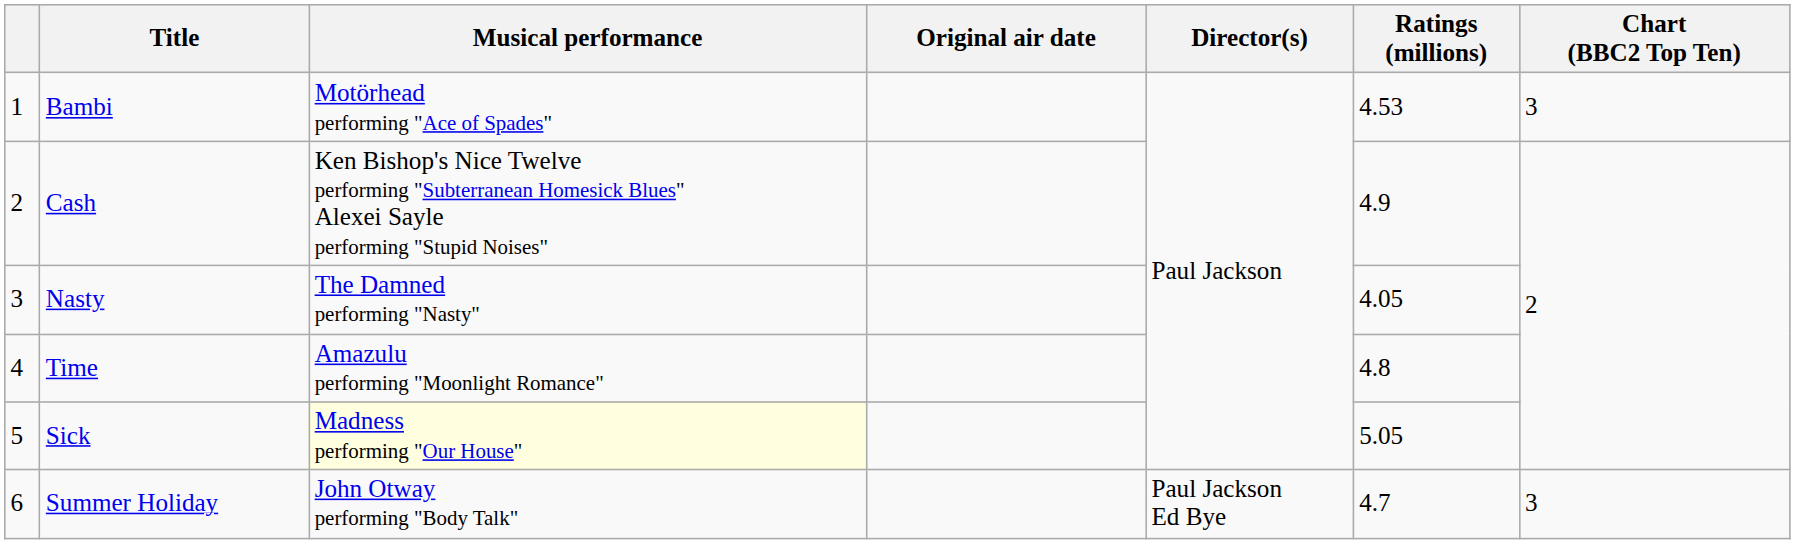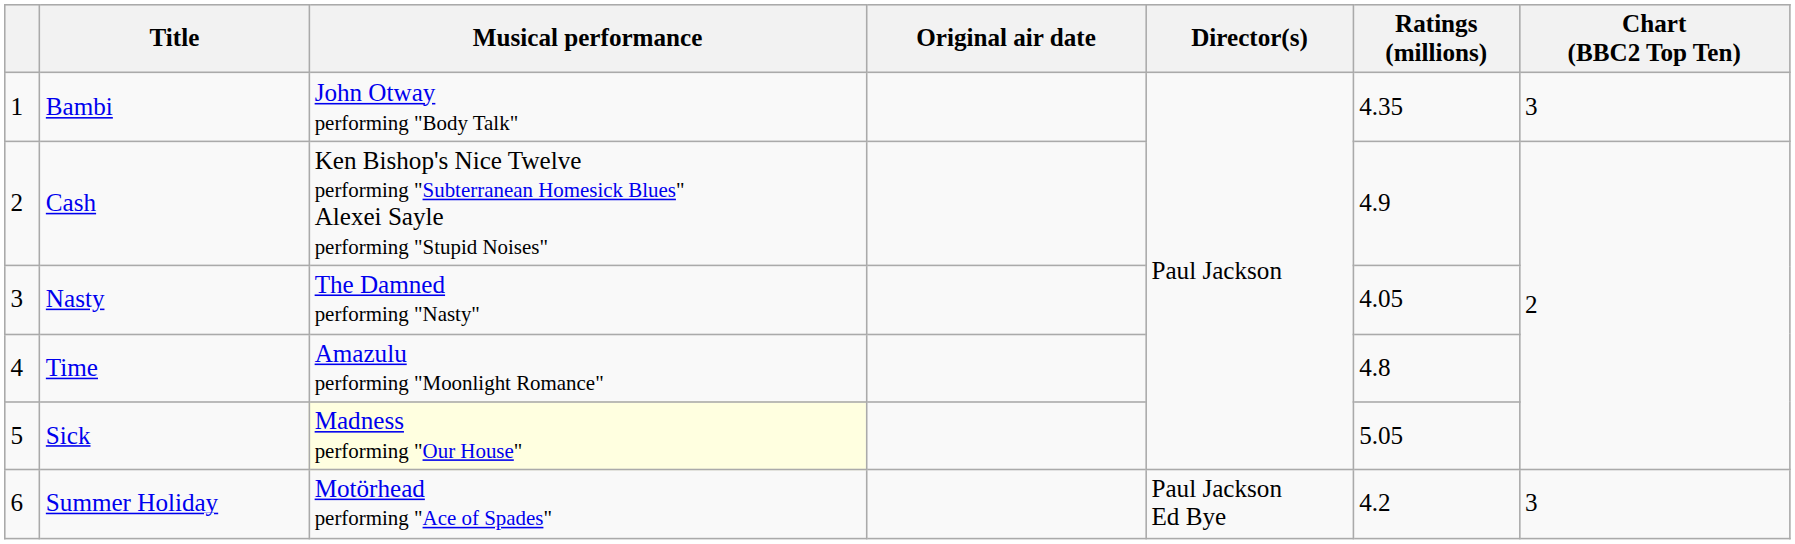(433, 106) Motörhead performing "Ace of Spades" -> (416, 106) John Otway performing "Body Talk"
(1381, 106) 4.53 -> (1381, 106) 4.35
(416, 503) John Otway performing "Body Talk" -> (433, 503) Motörhead performing "Ace of Spades"
(1375, 503) 4.7 -> (1375, 503) 4.2
